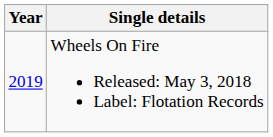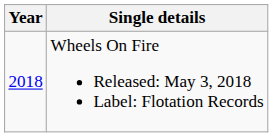(26, 81) 2019 -> (26, 81) 2018
